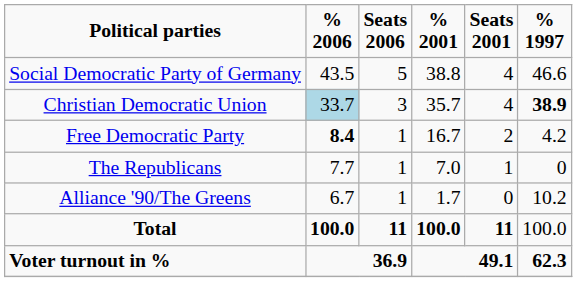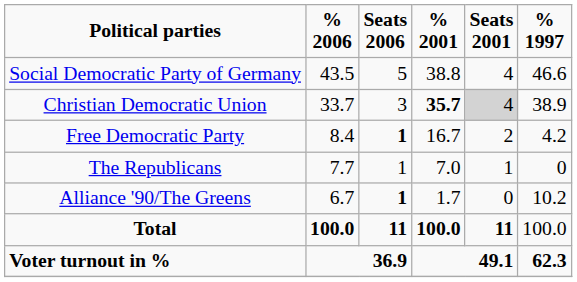(337, 104) lightblue background -> (337, 104) no background
(443, 104) normal -> (443, 104) bold
(508, 104) no background -> (508, 104) lightgrey background
(549, 104) bold -> (549, 104) normal
(342, 135) bold -> (342, 135) normal
(402, 135) normal -> (402, 135) bold
(402, 198) normal -> (402, 198) bold
